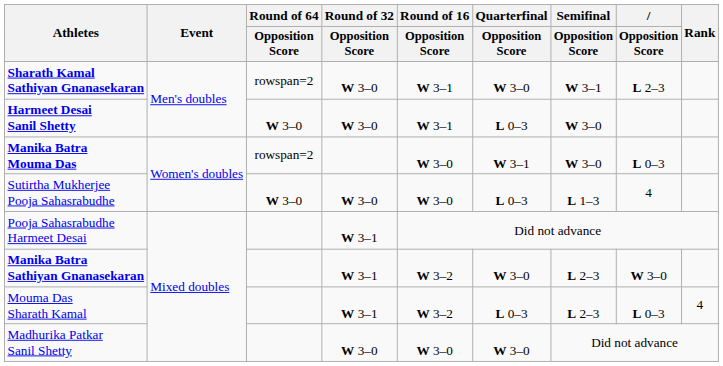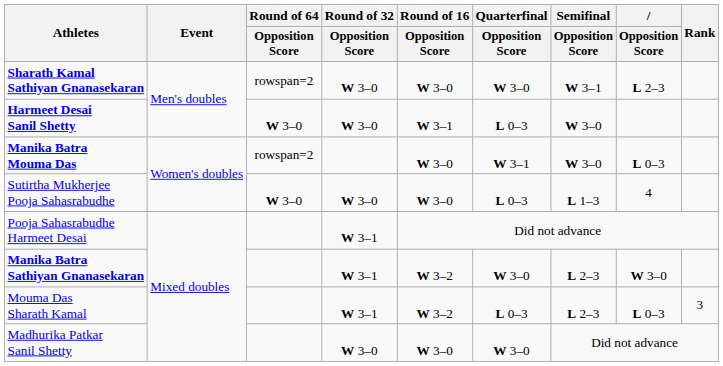(435, 88) W 3–1 -> (435, 88) W 3–0
(700, 305) 4 -> (700, 305) 3
